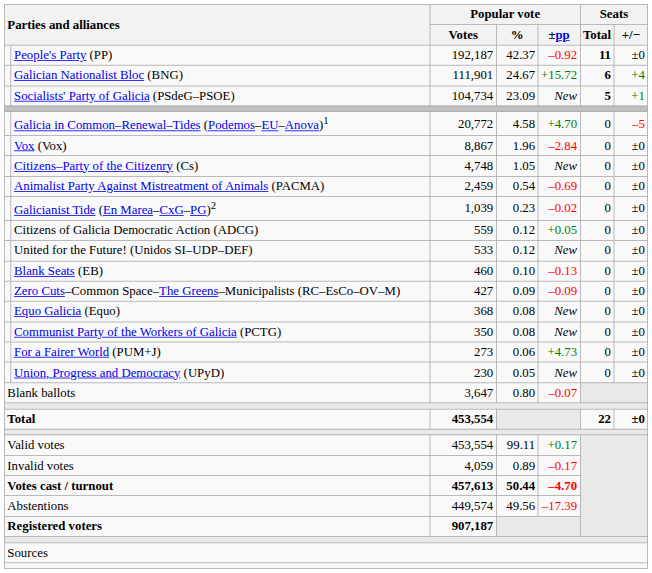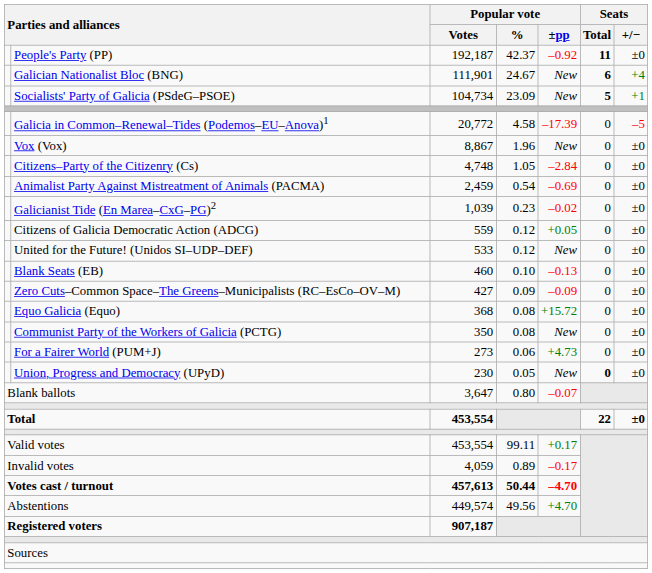(559, 75) +15.72 -> (566, 75) New
(562, 123) +4.70 -> (559, 123) –17.39
(563, 145) –2.84 -> (566, 145) New
(566, 166) New -> (563, 166) –2.84
(566, 311) New -> (559, 311) +15.72
(608, 372) normal -> (608, 372) bold
(559, 506) –17.39 -> (562, 506) +4.70
